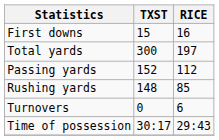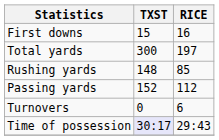rows swapped: (52, 89) <-> (52, 70)
(154, 126) no background -> (154, 126) lavender background
